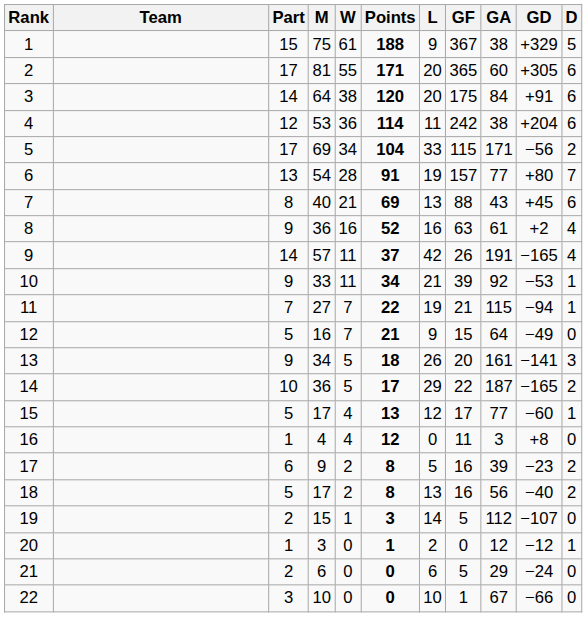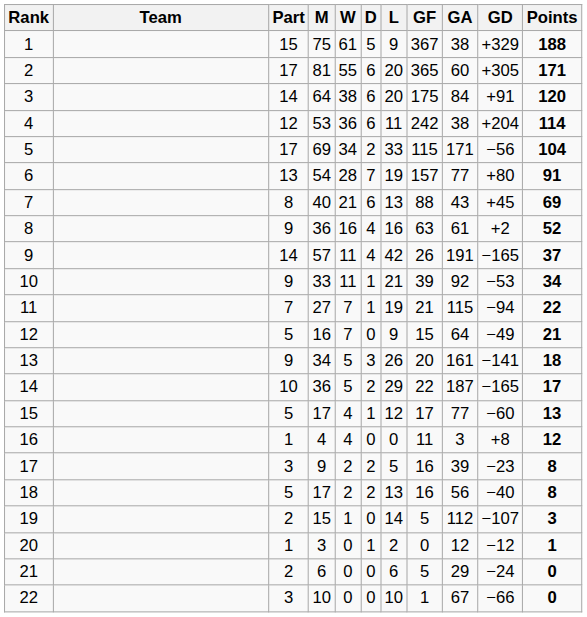columns swapped: (572, 17) <-> (390, 17)
(289, 466) 6 -> (289, 466) 3
